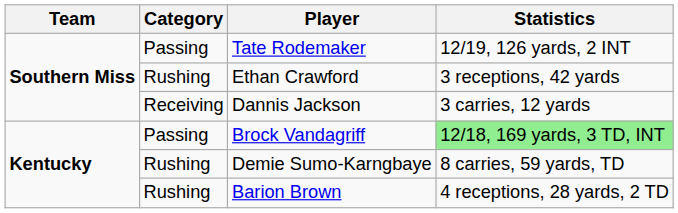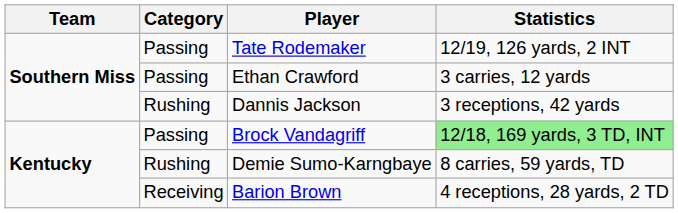(177, 77) Rushing -> (176, 77) Passing
(530, 77) 3 receptions, 42 yards -> (515, 77) 3 carries, 12 yards
(184, 105) Receiving -> (177, 105) Rushing
(515, 105) 3 carries, 12 yards -> (530, 105) 3 receptions, 42 yards
(177, 192) Rushing -> (184, 192) Receiving
